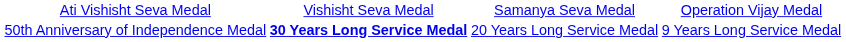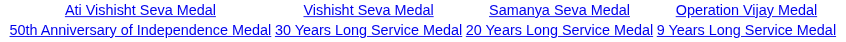(369, 30) bold -> (369, 30) normal
